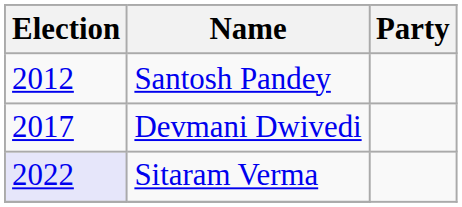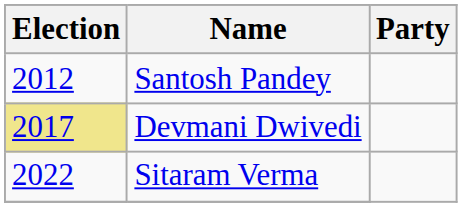(43, 126) no background -> (43, 126) khaki background
(43, 175) lavender background -> (43, 175) no background
